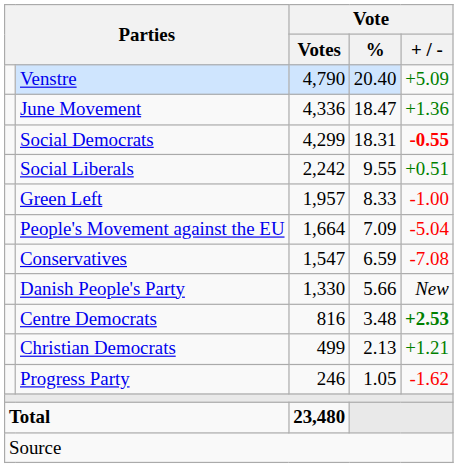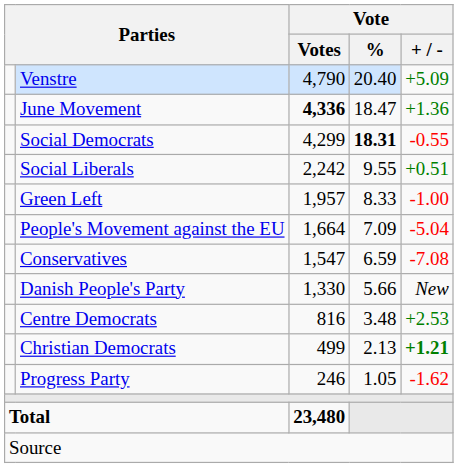(324, 109) normal -> (324, 109) bold
(375, 139) normal -> (375, 139) bold
(429, 139) bold -> (429, 139) normal
(427, 318) bold -> (427, 318) normal
(427, 348) normal -> (427, 348) bold
